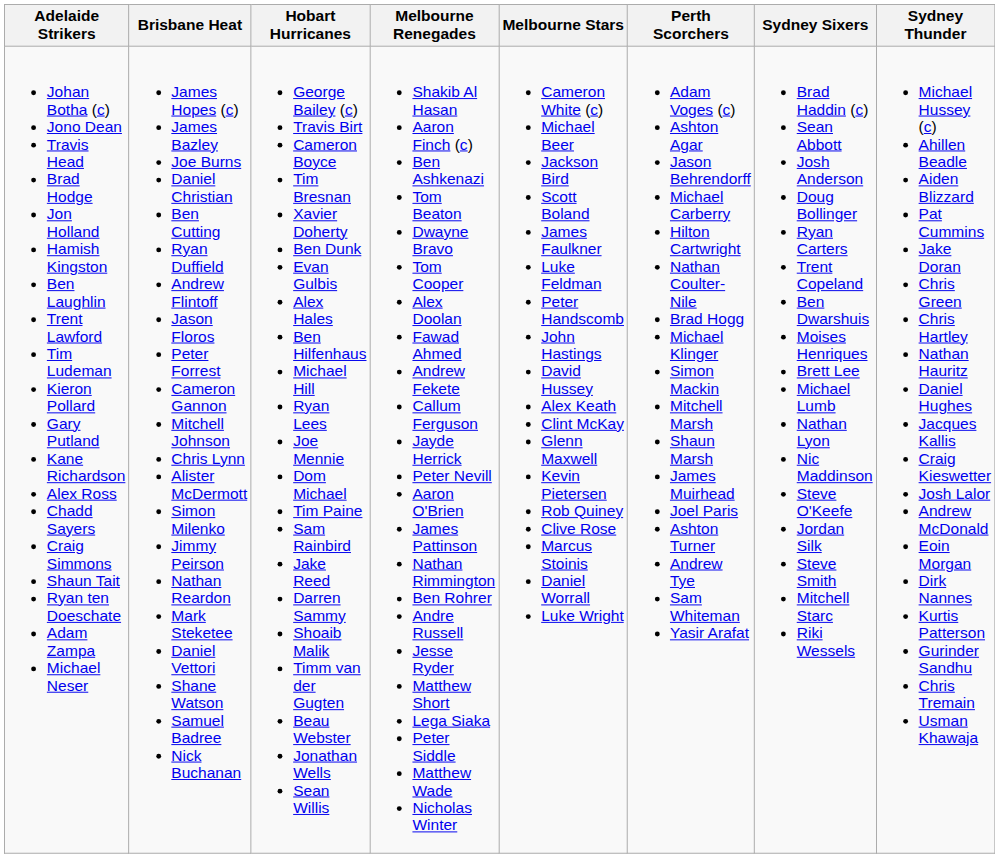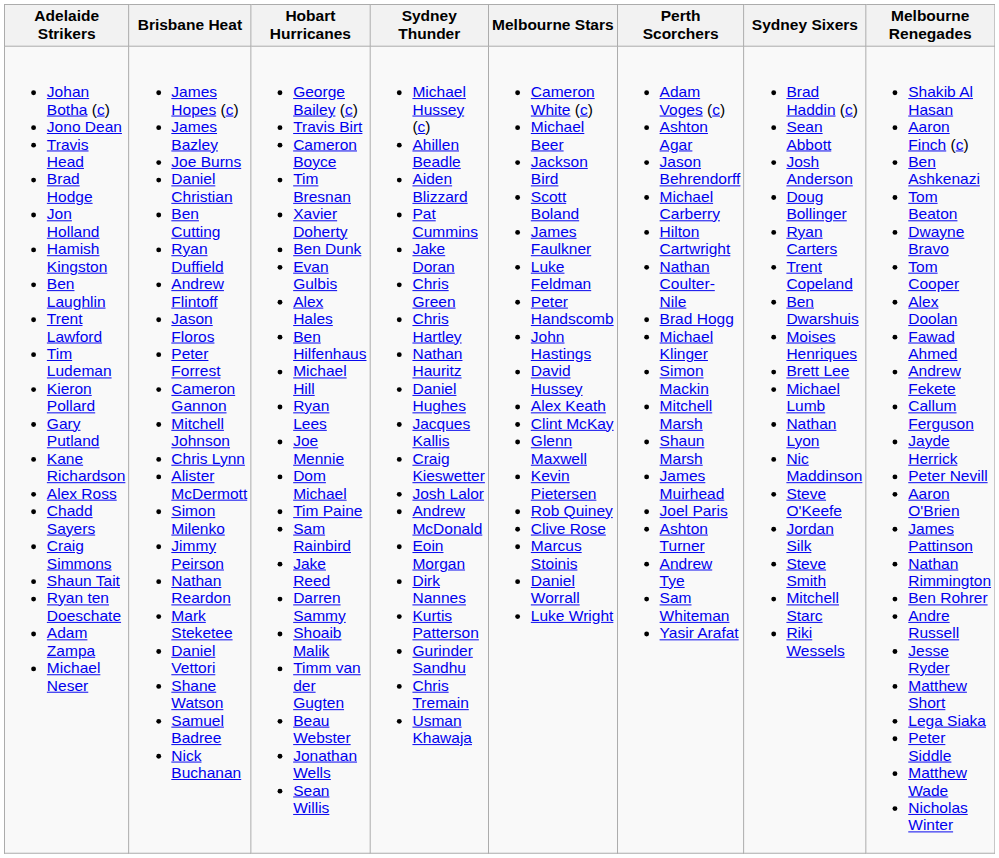columns swapped: (434, 25) <-> (935, 25)
